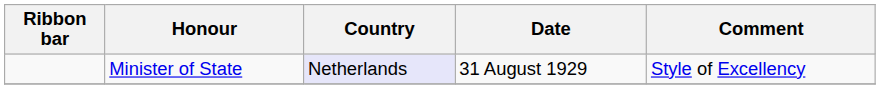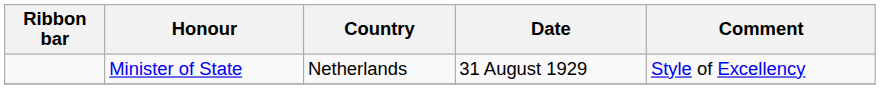(358, 68) lavender background -> (358, 68) no background
